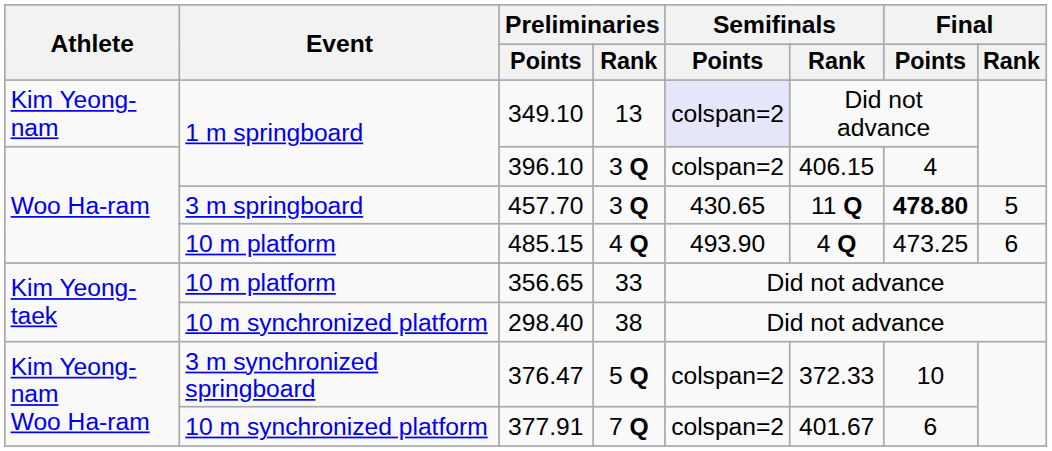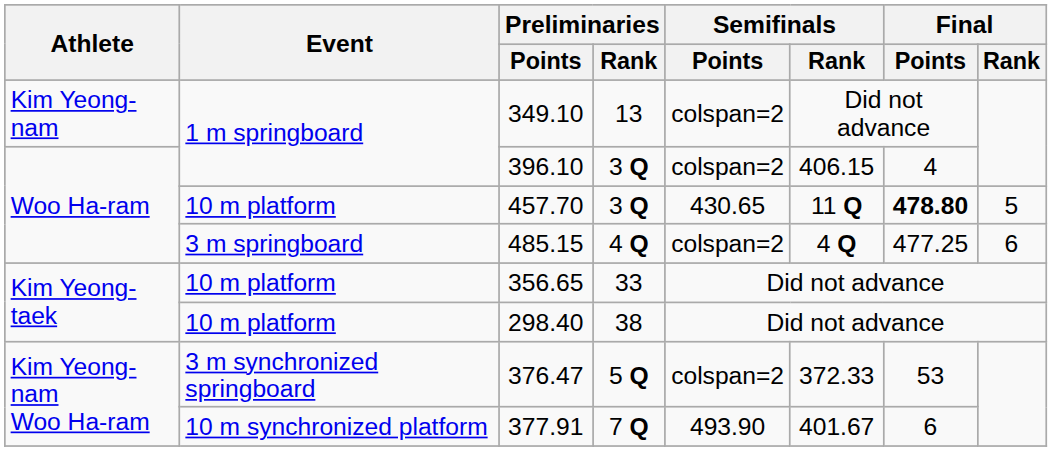(728, 114) lavender background -> (728, 114) no background
(274, 205) 3 m springboard -> (261, 205) 10 m platform
(261, 244) 10 m platform -> (274, 244) 3 m springboard
(728, 244) 493.90 -> (728, 244) colspan=2
(930, 244) 473.25 -> (930, 244) 477.25
(337, 322) 10 m synchronized platform -> (261, 322) 10 m platform
(930, 375) 10 -> (930, 375) 53
(728, 427) colspan=2 -> (728, 427) 493.90
